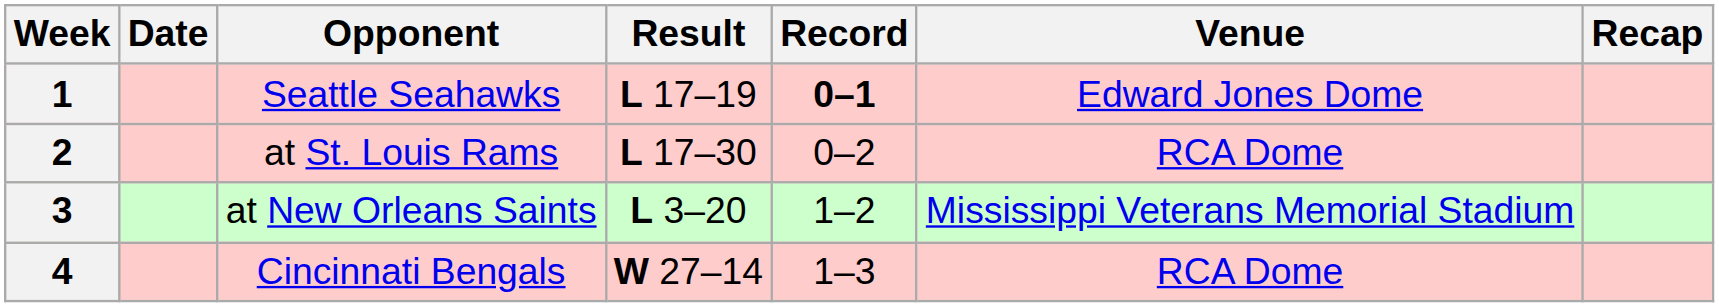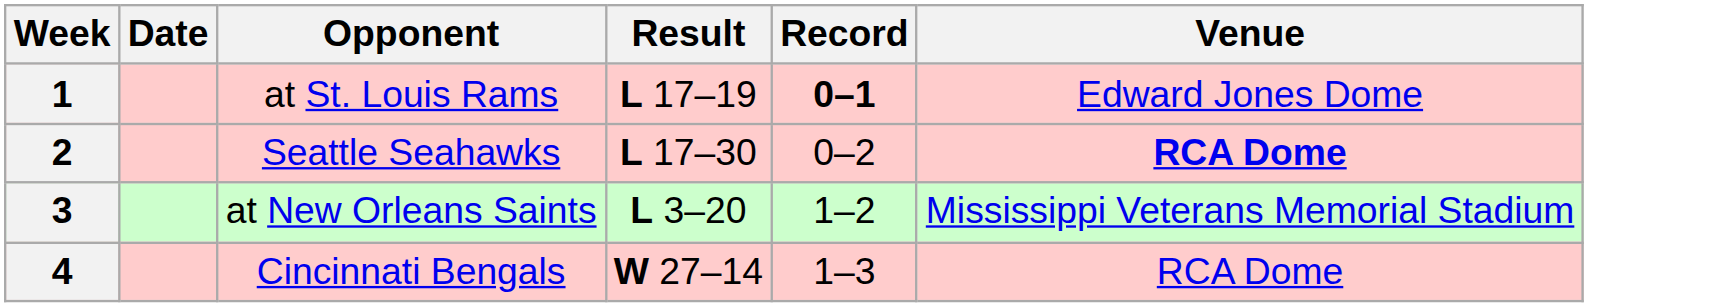- column: (1647, 34)
(411, 93) Seattle Seahawks -> (411, 93) at St. Louis Rams
(411, 152) at St. Louis Rams -> (411, 152) Seattle Seahawks
(1250, 152) normal -> (1250, 152) bold
